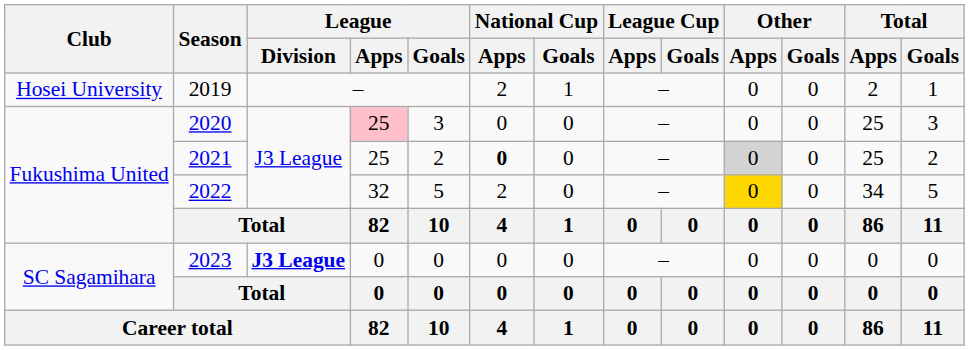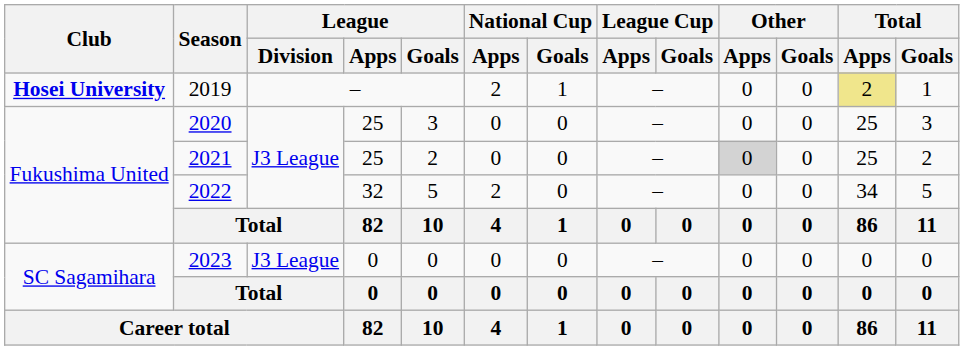(89, 89) normal -> (89, 89) bold
(873, 89) no background -> (867, 89) khaki background
(379, 123) pink background -> (373, 123) no background
(502, 157) bold -> (496, 157) normal
(753, 191) gold background -> (747, 191) no background
(298, 259) bold -> (295, 259) normal
